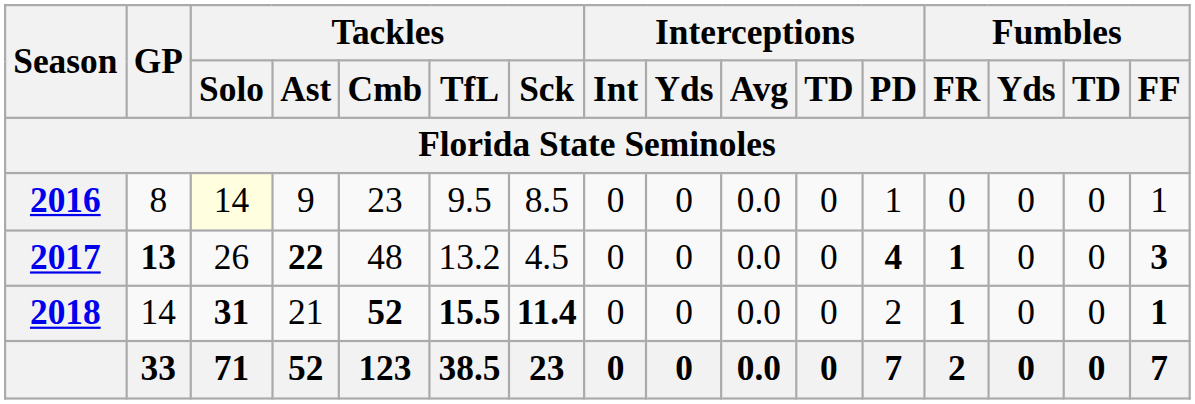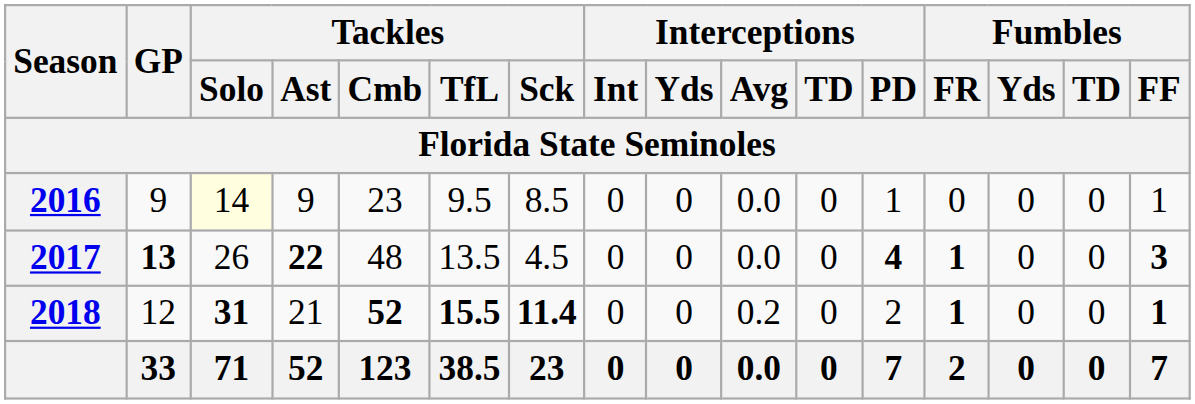(158, 200) 8 -> (158, 200) 9
(470, 256) 13.2 -> (470, 256) 13.5
(158, 312) 14 -> (158, 312) 12
(759, 312) 0.0 -> (759, 312) 0.2
